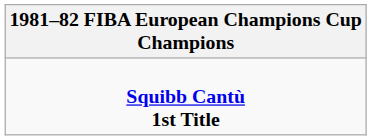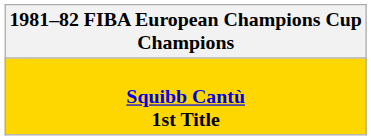(186, 107) no background -> (186, 107) gold background
